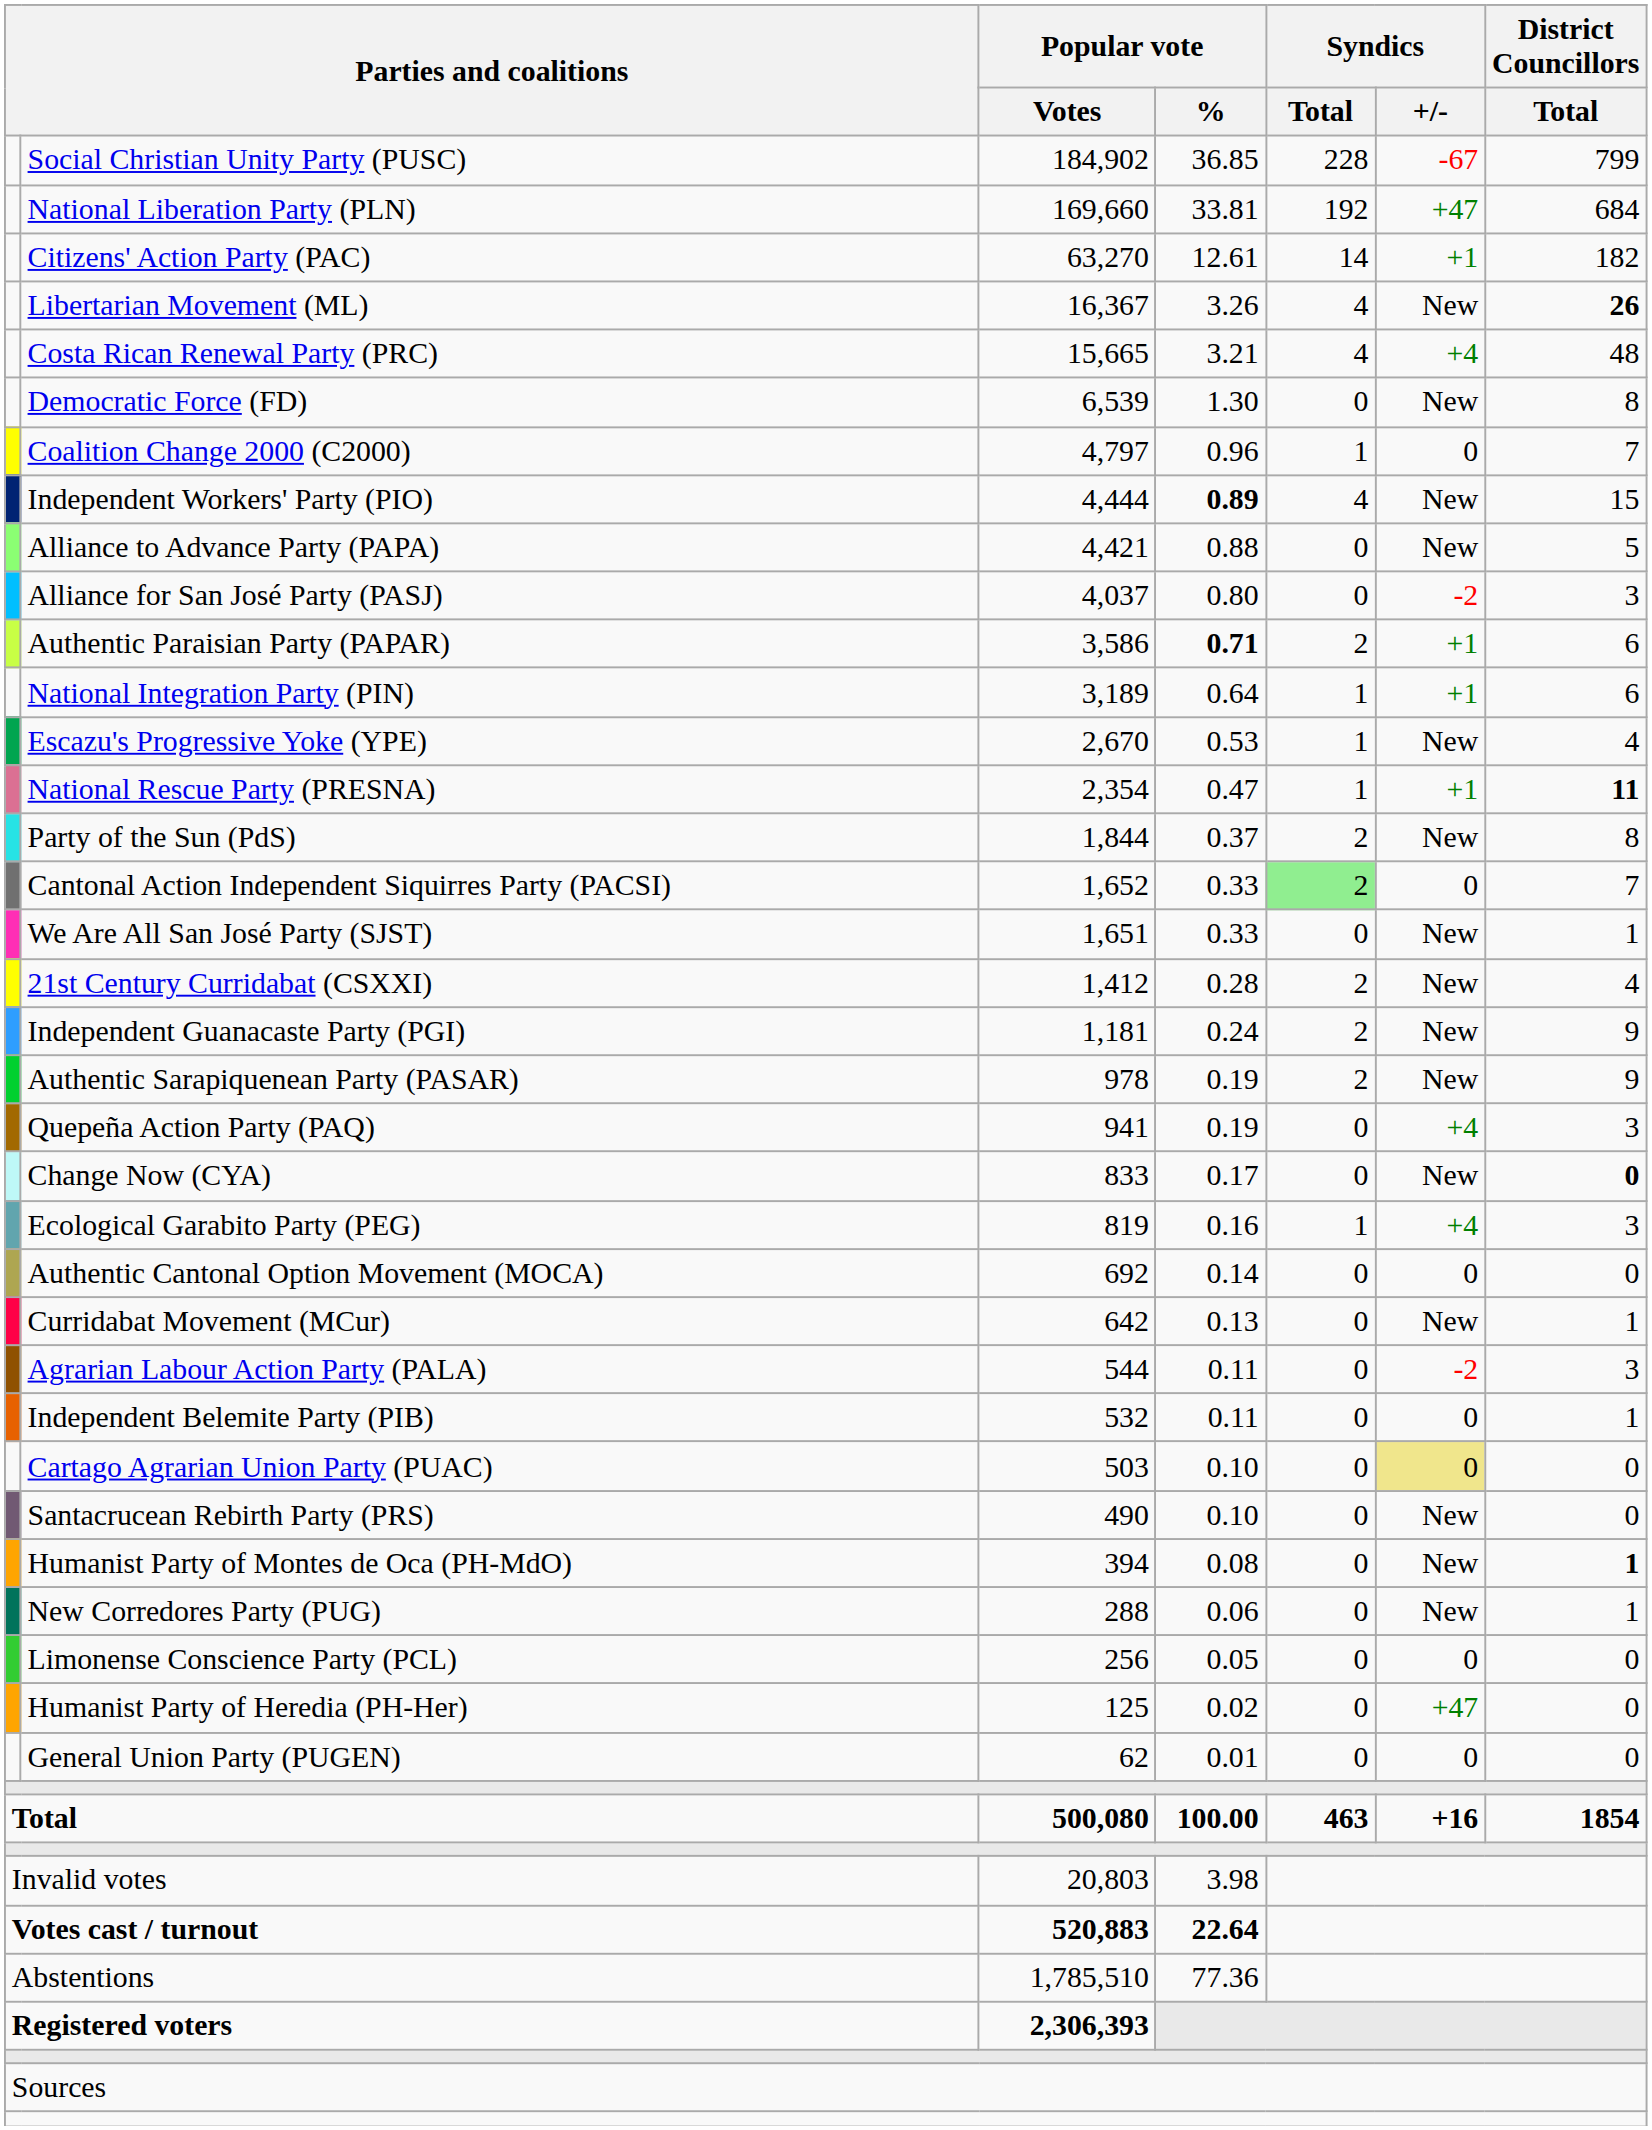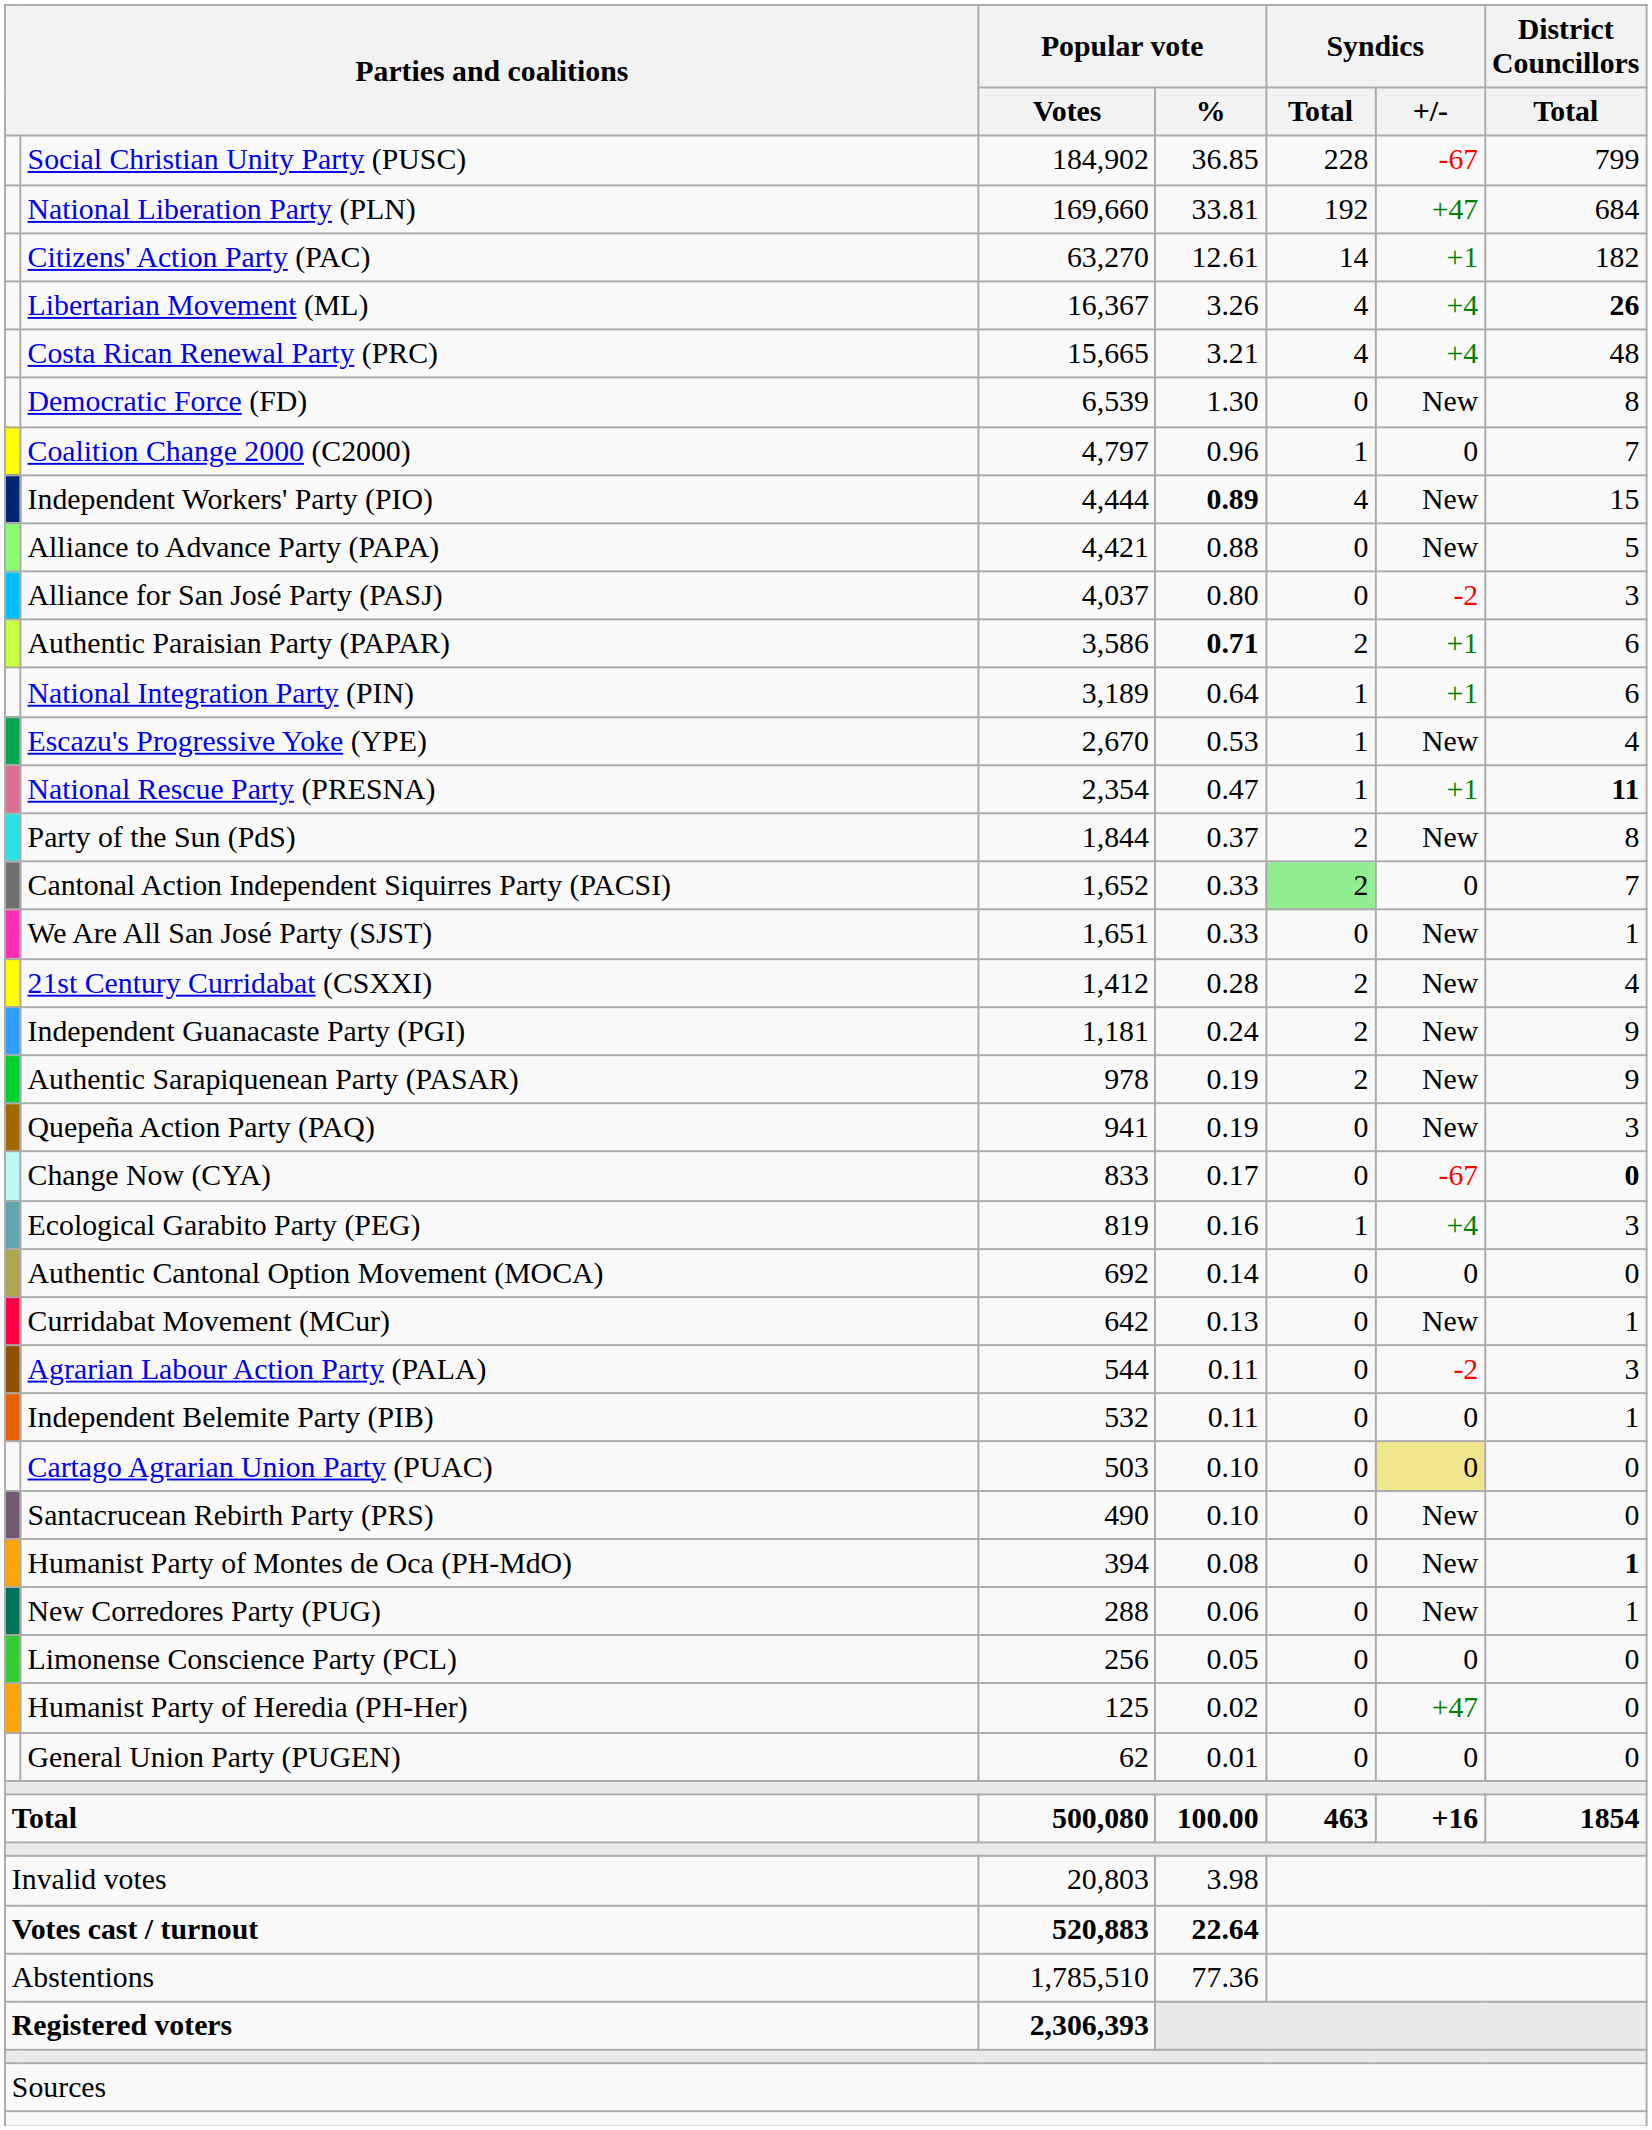(1450, 304) New -> (1462, 304) +4
(1462, 1126) +4 -> (1450, 1126) New
(1450, 1175) New -> (1458, 1175) -67
